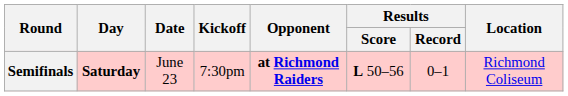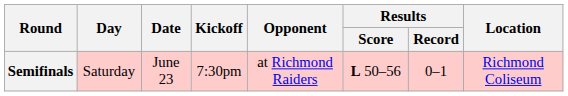(111, 71) bold -> (109, 71) normal
(298, 71) bold -> (295, 71) normal
